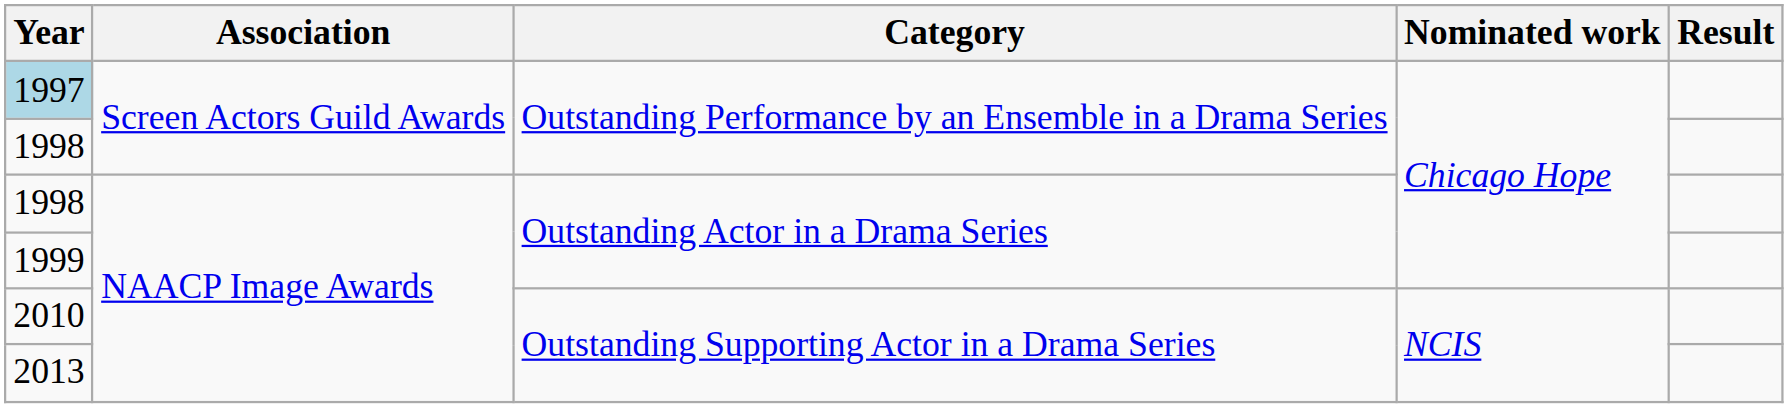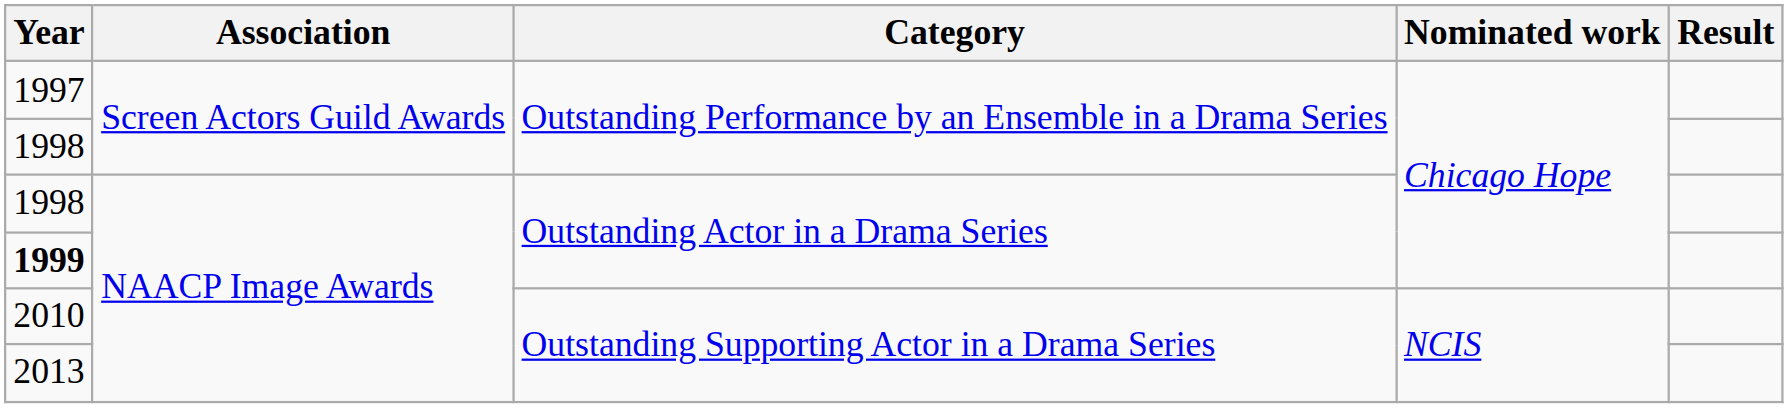(49, 89) lightblue background -> (49, 89) no background
(49, 259) normal -> (49, 259) bold
